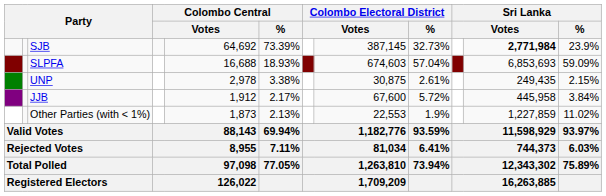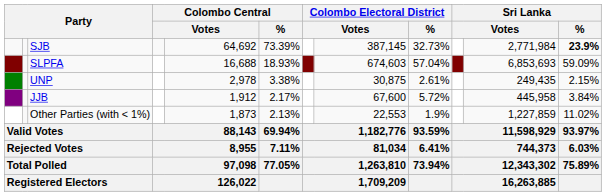(532, 47) bold -> (532, 47) normal
(584, 47) normal -> (584, 47) bold
